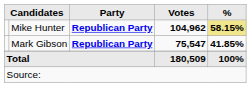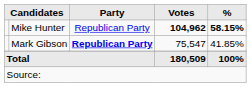(112, 28) bold -> (112, 28) normal
(227, 28) khaki background -> (227, 28) no background
(191, 44) bold -> (191, 44) normal
(227, 44) bold -> (227, 44) normal
